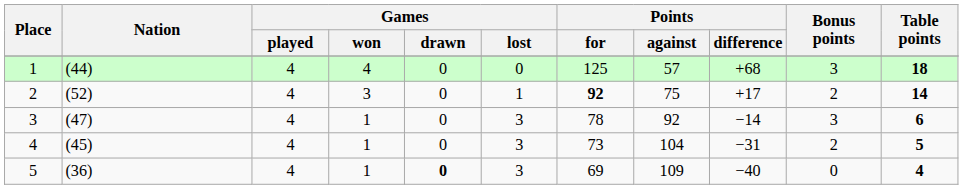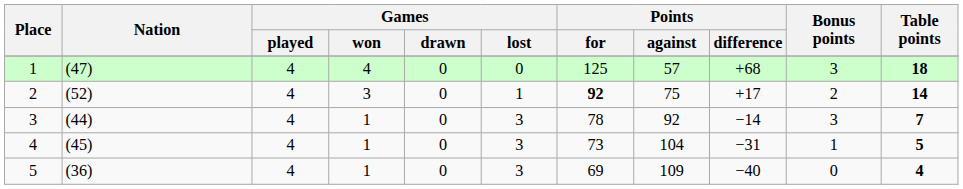(79, 68) (44) -> (79, 68) (47)
(79, 119) (47) -> (79, 119) (44)
(920, 119) 6 -> (920, 119) 7
(834, 145) 2 -> (834, 145) 1
(443, 171) bold -> (443, 171) normal
